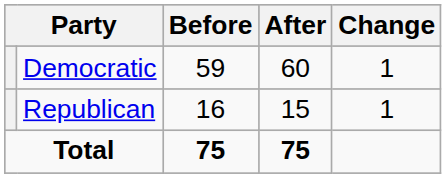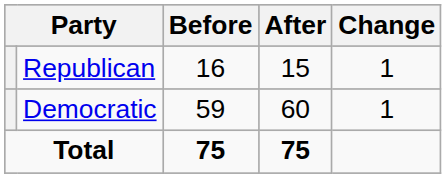rows swapped: (90, 67) <-> (89, 109)
